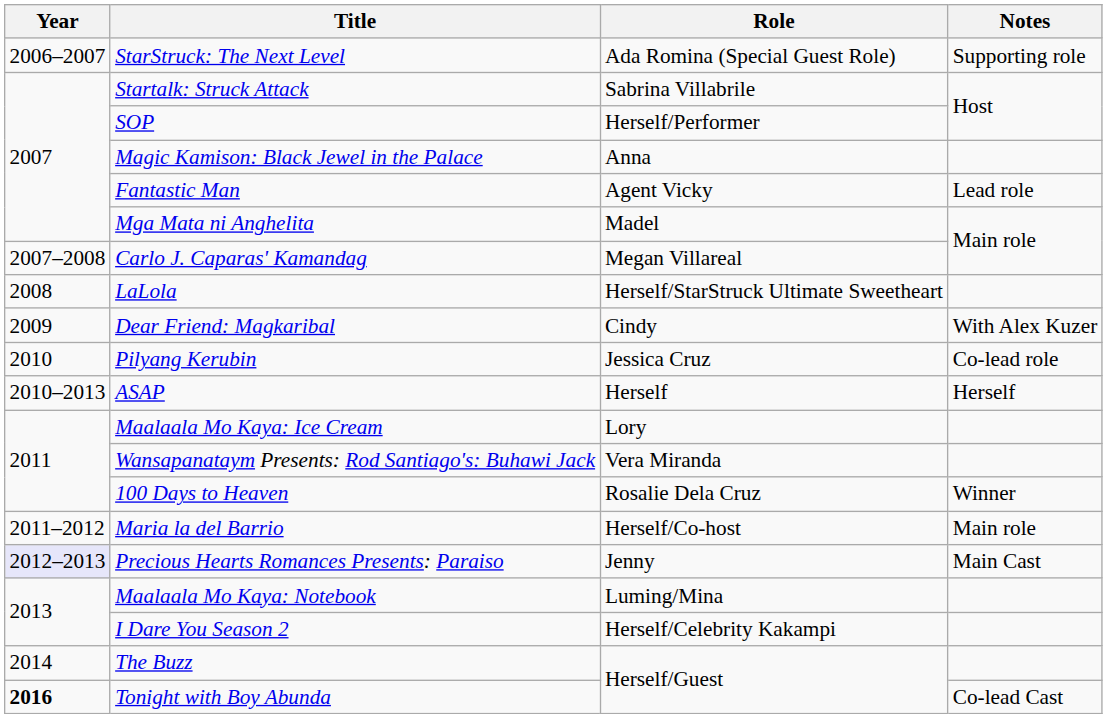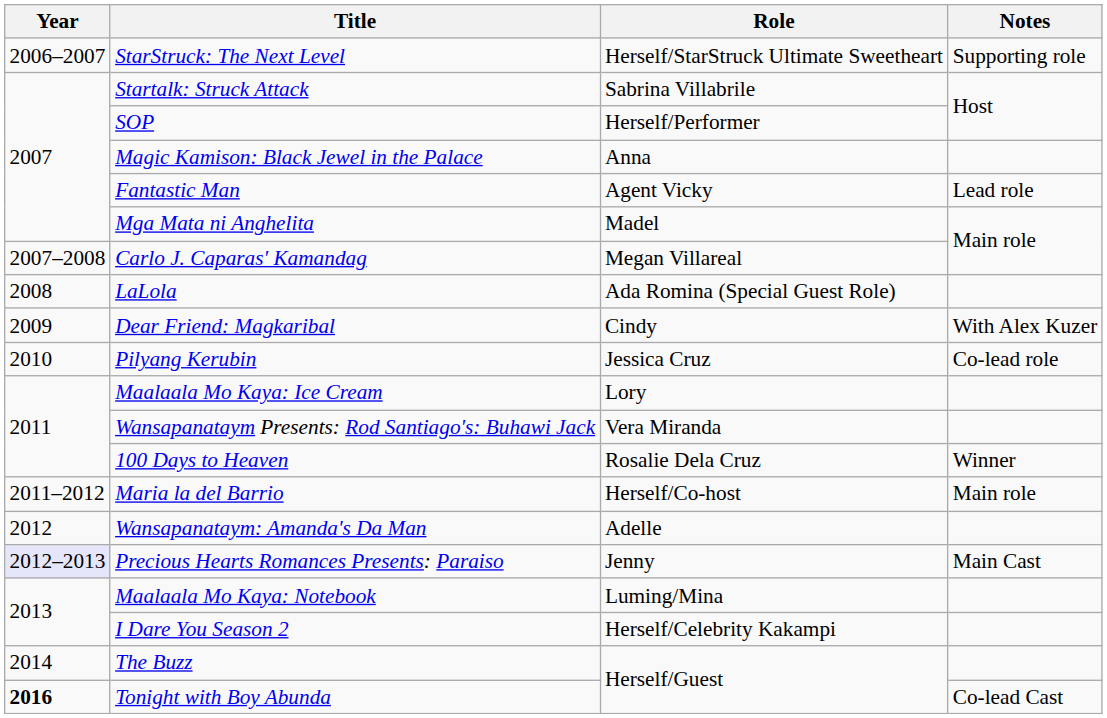(750, 55) Ada Romina (Special Guest Role) -> (774, 55) Herself/StarStruck Ultimate Sweetheart
(774, 291) Herself/StarStruck Ultimate Sweetheart -> (750, 291) Ada Romina (Special Guest Role)
- row: (140, 392)
+ row: (271, 527)
